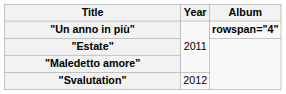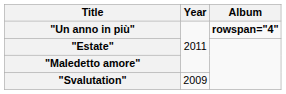(195, 81) 2012 -> (195, 81) 2009
